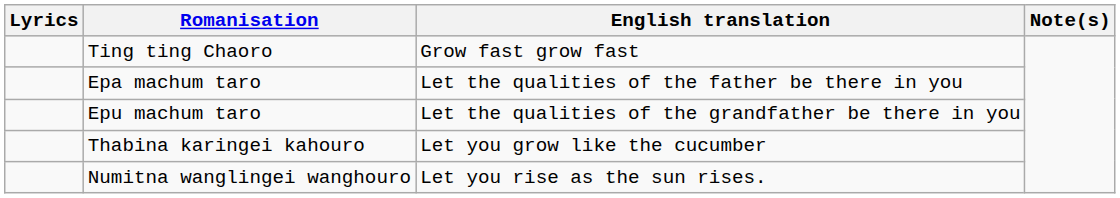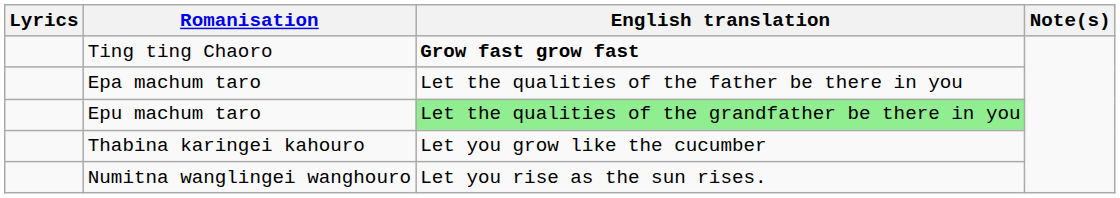(530, 52) normal -> (530, 52) bold
(720, 114) no background -> (720, 114) lightgreen background
